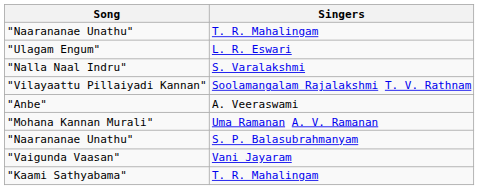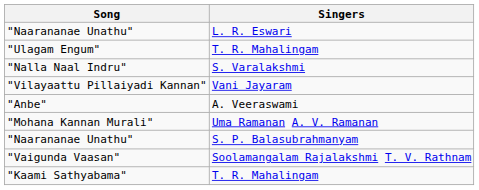(265, 31) T. R. Mahalingam -> (252, 31) L. R. Eswari
(252, 49) L. R. Eswari -> (265, 49) T. R. Mahalingam
(342, 85) Soolamangalam Rajalakshmi T. V. Rathnam -> (252, 85) Vani Jayaram
(252, 158) Vani Jayaram -> (342, 158) Soolamangalam Rajalakshmi T. V. Rathnam
